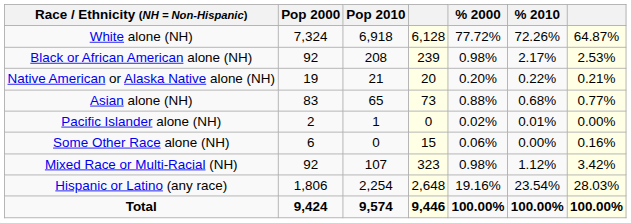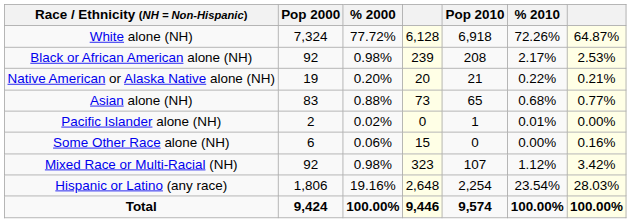columns swapped: (376, 15) <-> (478, 15)
